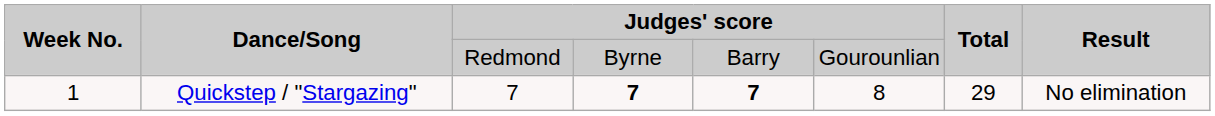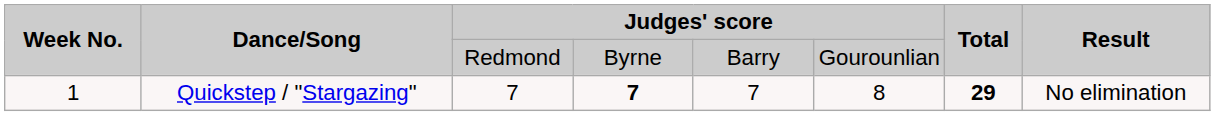(753, 92) bold -> (753, 92) normal
(983, 92) normal -> (983, 92) bold
